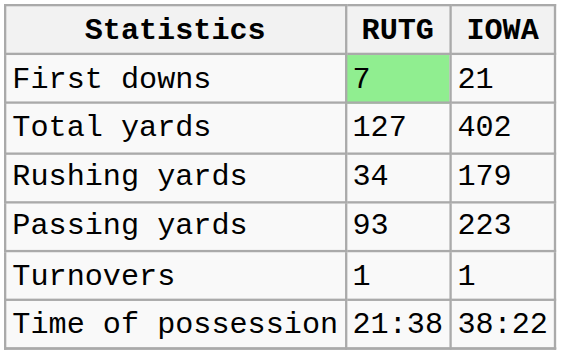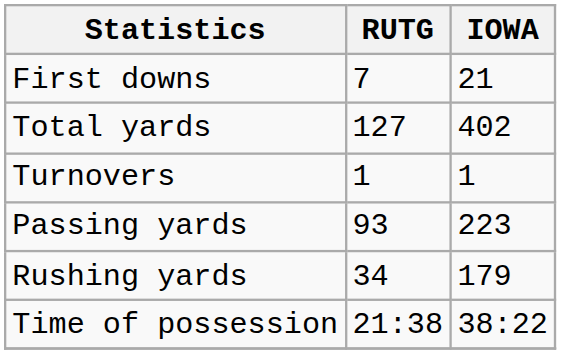(362, 79) lightgreen background -> (362, 79) no background
rows swapped: (130, 177) <-> (94, 276)
